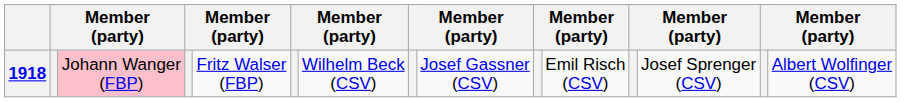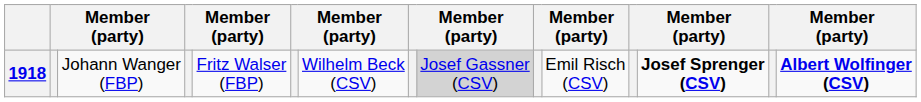(121, 73) pink background -> (121, 73) no background
(475, 73) no background -> (475, 73) lightgrey background
(699, 73) normal -> (703, 73) bold
(832, 73) normal -> (846, 73) bold
